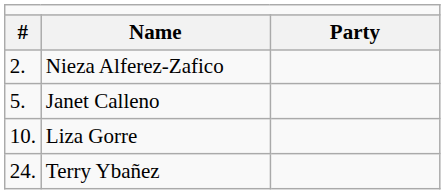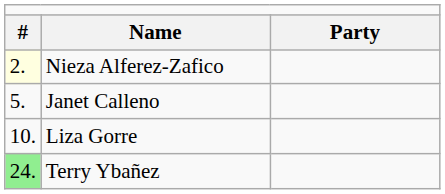(18, 66) no background -> (18, 66) lightyellow background
(23, 170) no background -> (23, 170) lightgreen background
